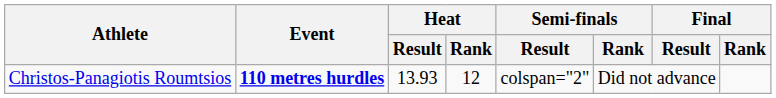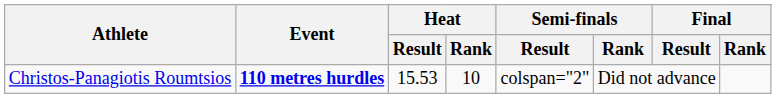(417, 79) 13.93 -> (417, 79) 15.53
(471, 79) 12 -> (471, 79) 10
